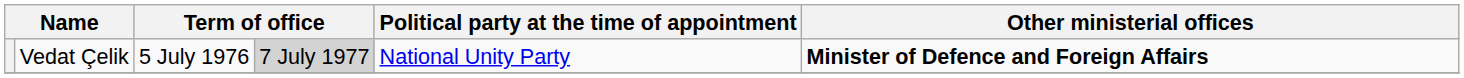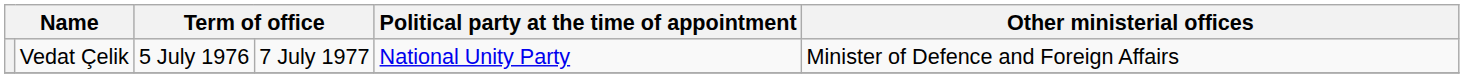(314, 56) lightgrey background -> (314, 56) no background
(1008, 56) bold -> (993, 56) normal
